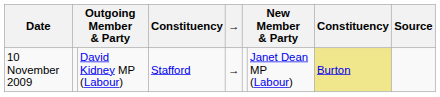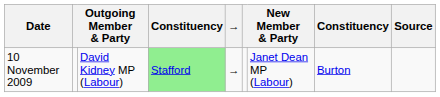(171, 69) no background -> (171, 69) lightgreen background
(334, 69) khaki background -> (334, 69) no background
